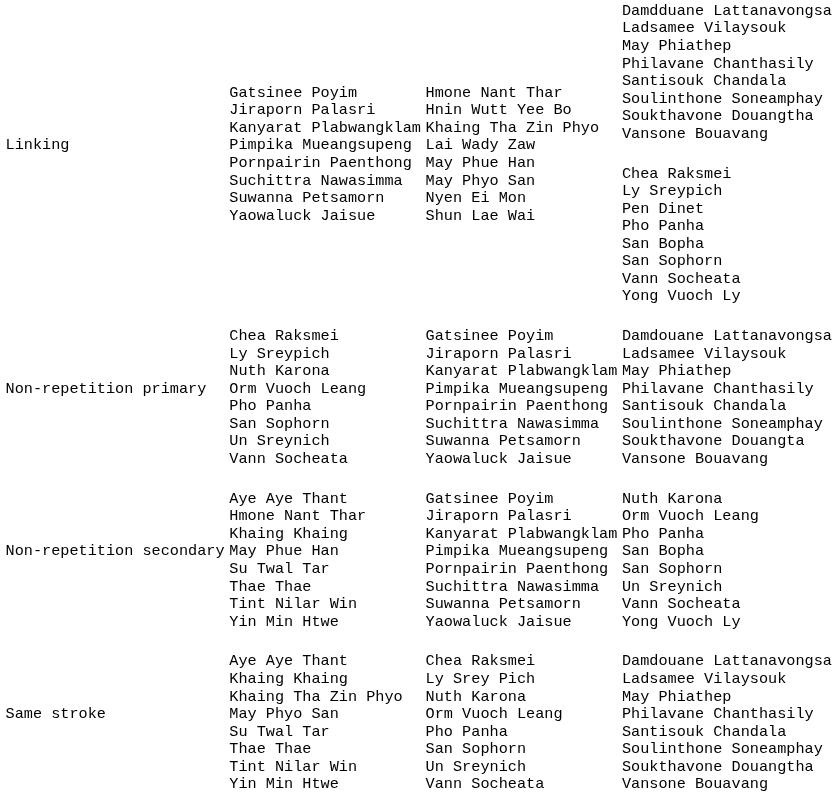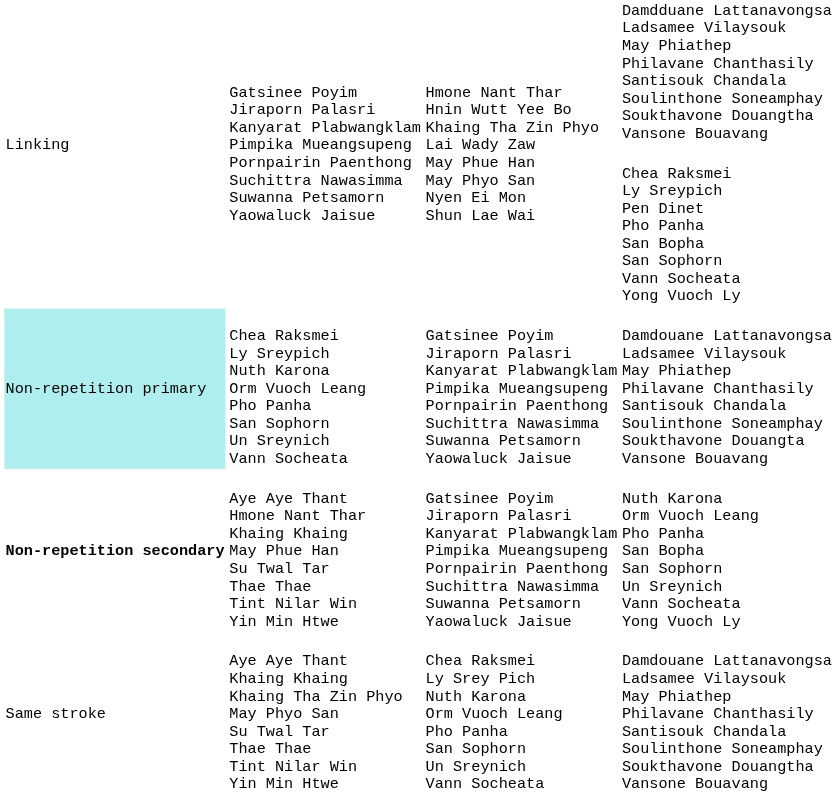(106, 389) no background -> (106, 389) paleturquoise background
(115, 551) normal -> (115, 551) bold
